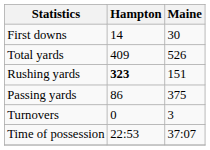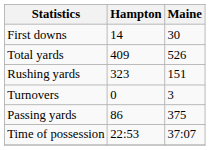(120, 74) bold -> (120, 74) normal
rows swapped: (42, 94) <-> (33, 114)
